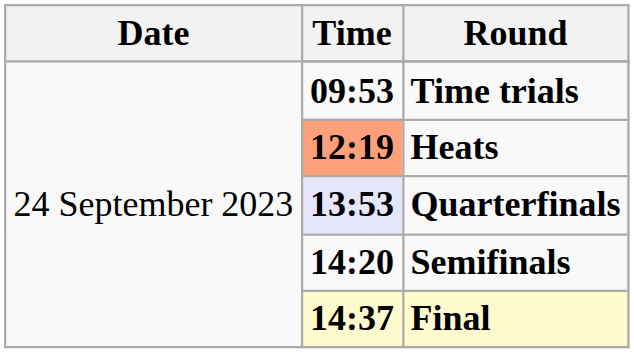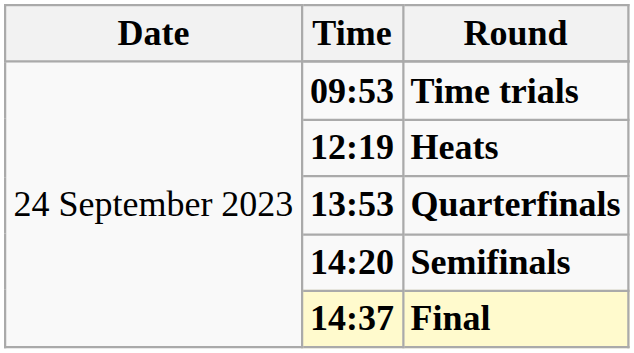(352, 147) lightsalmon background -> (352, 147) no background
(352, 204) lavender background -> (352, 204) no background
